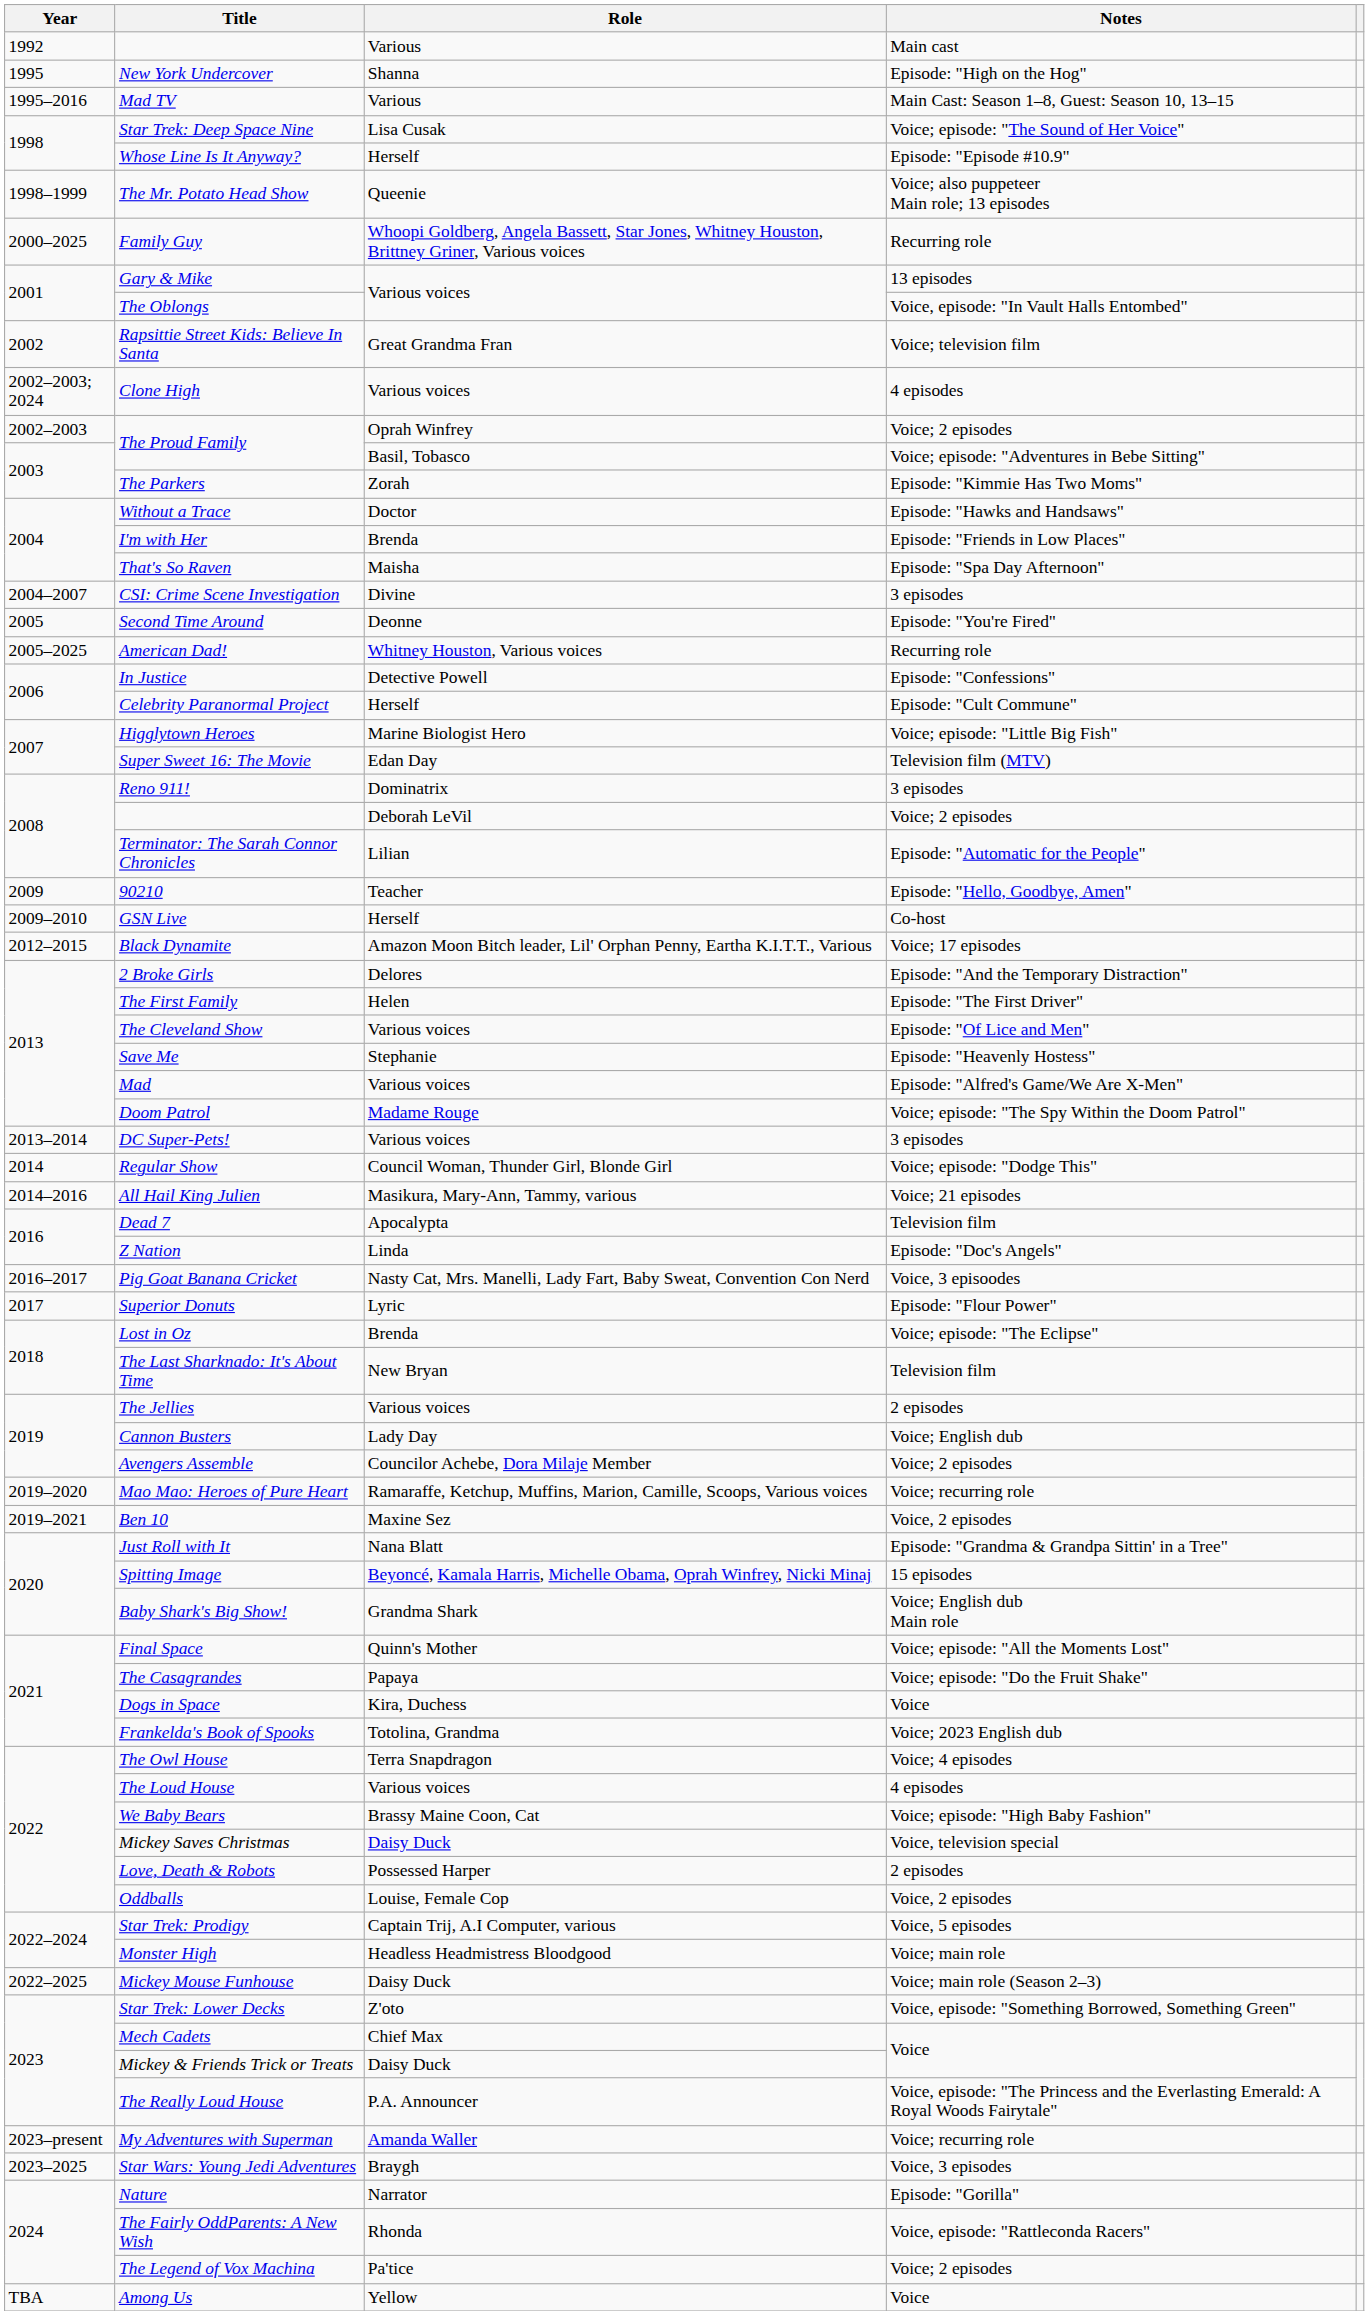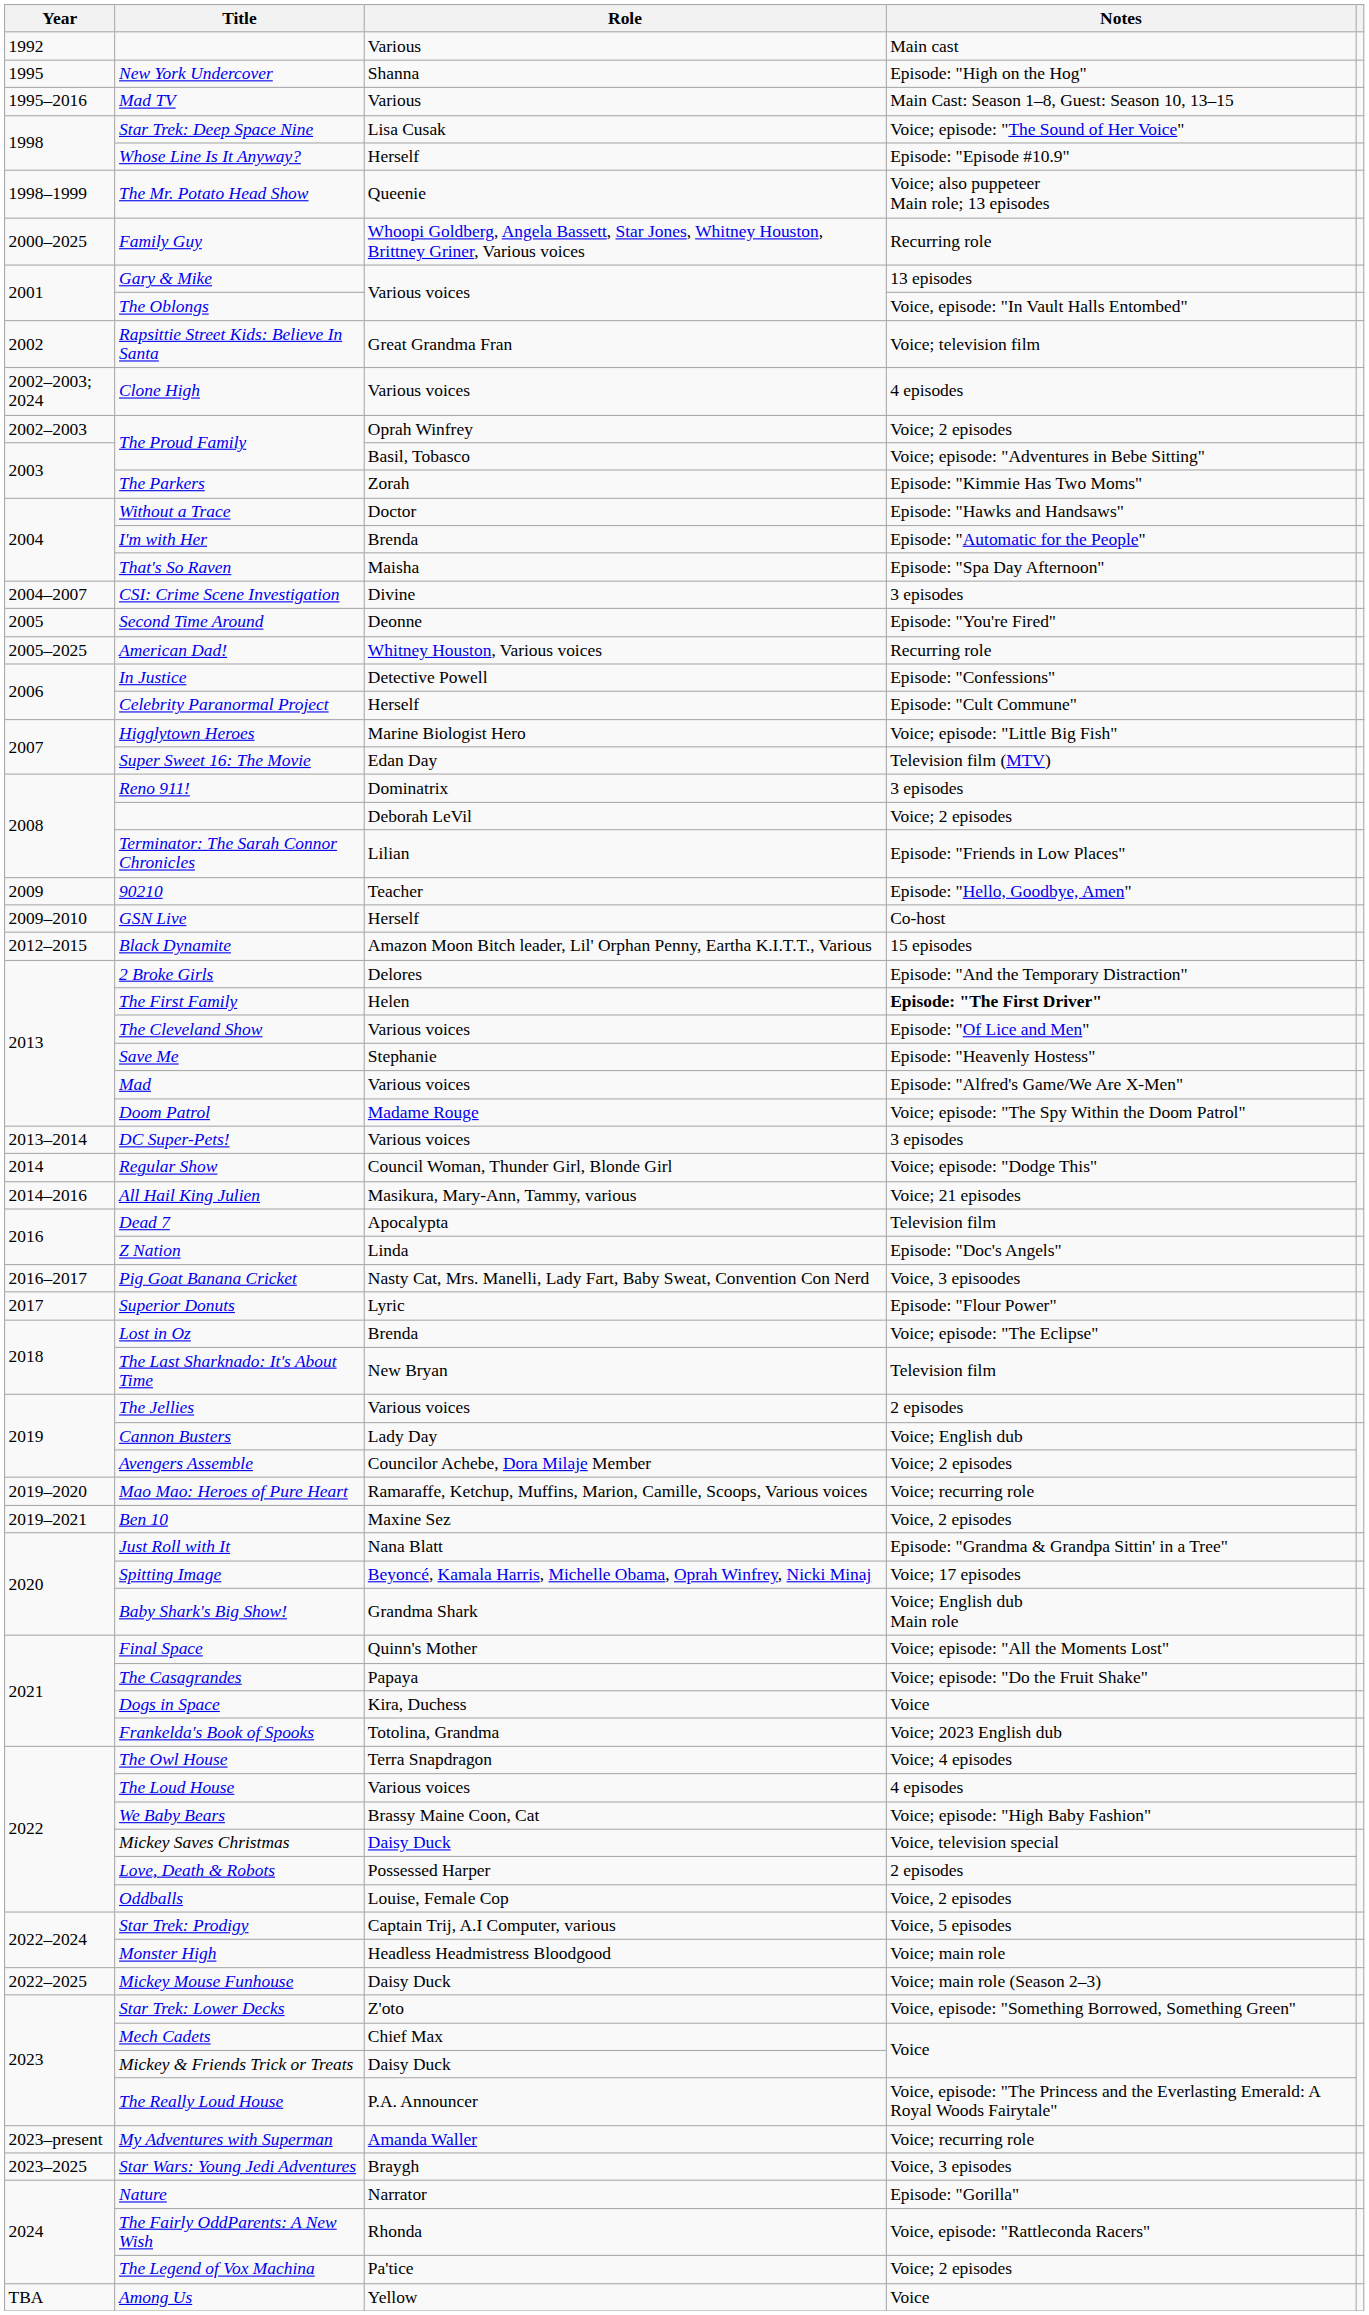(1008, 539) Episode: "Friends in Low Places" -> (1018, 539) Episode: "Automatic for the People"
(1018, 853) Episode: "Automatic for the People" -> (1008, 853) Episode: "Friends in Low Places"
(955, 946) Voice; 17 episodes -> (931, 946) 15 episodes
(987, 1001) normal -> (996, 1001) bold
(931, 1574) 15 episodes -> (955, 1574) Voice; 17 episodes
